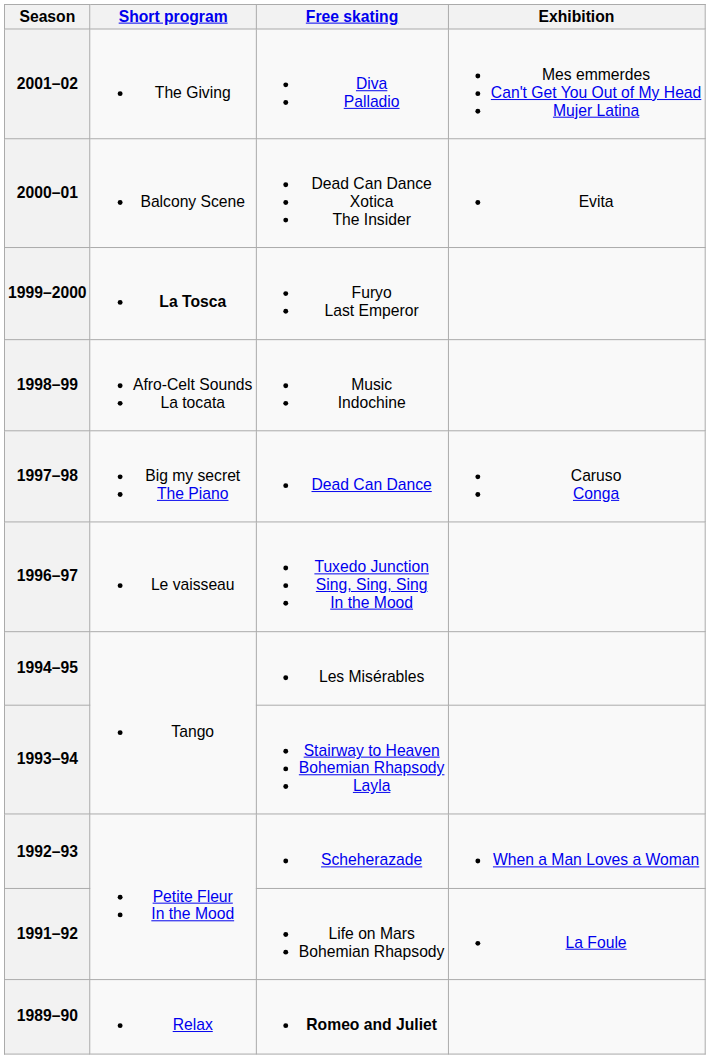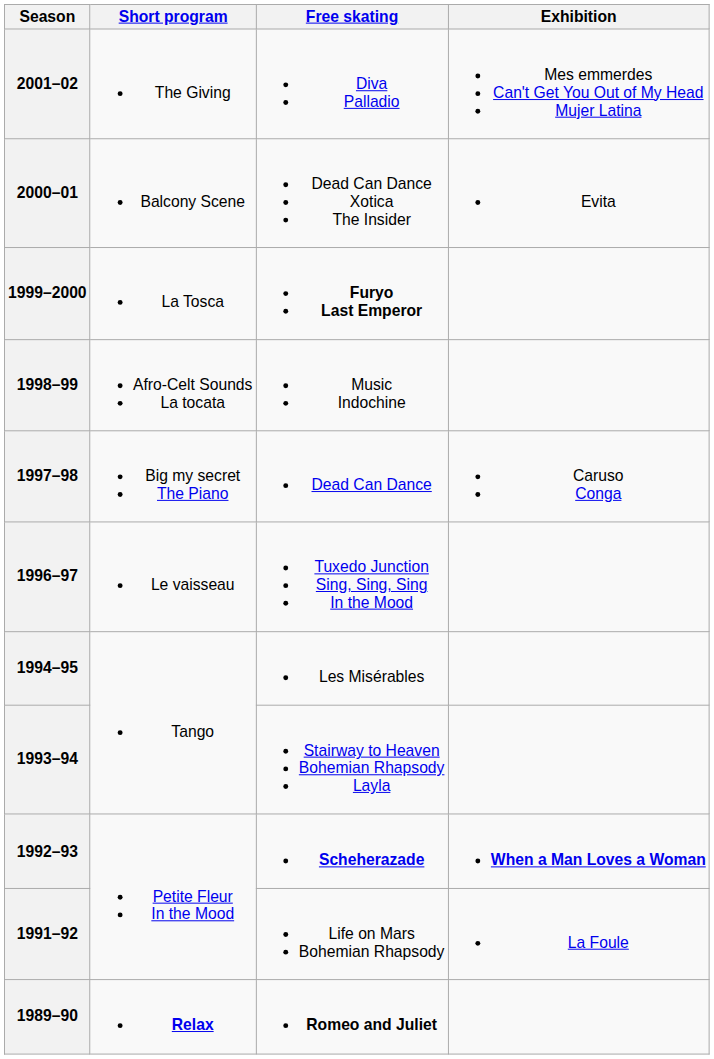(173, 302) bold -> (173, 302) normal
(352, 302) normal -> (352, 302) bold
(352, 860) normal -> (352, 860) bold
(576, 860) normal -> (579, 860) bold
(173, 1025) normal -> (173, 1025) bold
